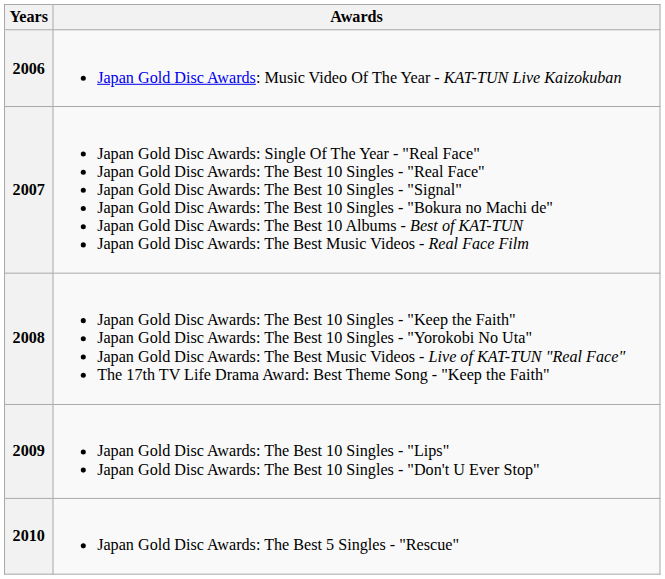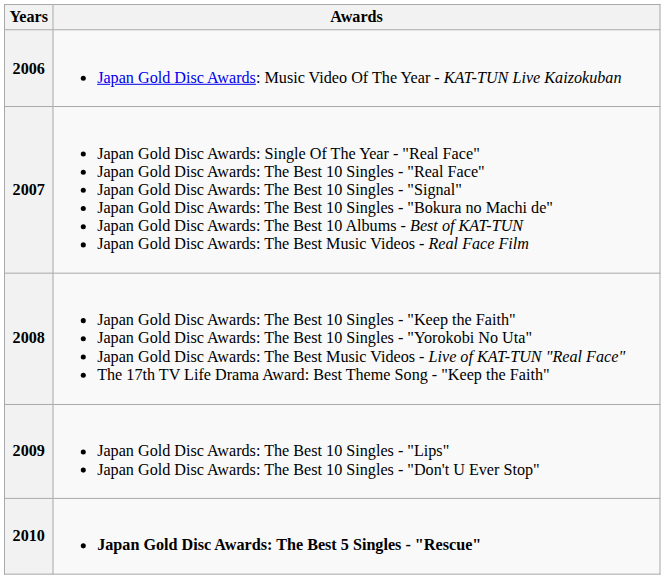(357, 545) normal -> (357, 545) bold
